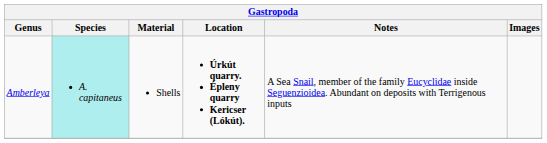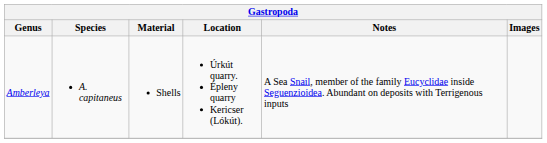(90, 93) paleturquoise background -> (91, 93) no background
(224, 93) bold -> (222, 93) normal
